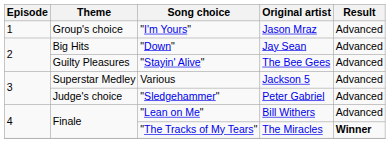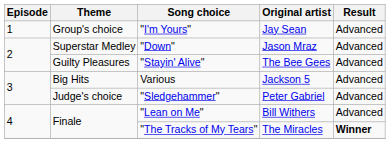(290, 29) Jason Mraz -> (284, 29) Jay Sean
(71, 46) Big Hits -> (94, 46) Superstar Medley
(284, 46) Jay Sean -> (290, 46) Jason Mraz
(94, 79) Superstar Medley -> (71, 79) Big Hits
